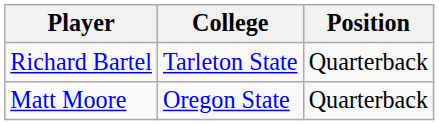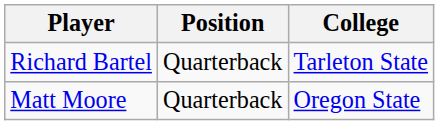columns swapped: (368, 23) <-> (230, 23)
